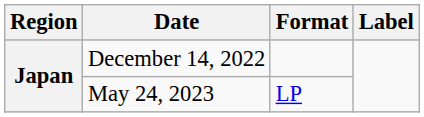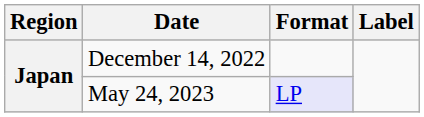(289, 93) no background -> (289, 93) lavender background
